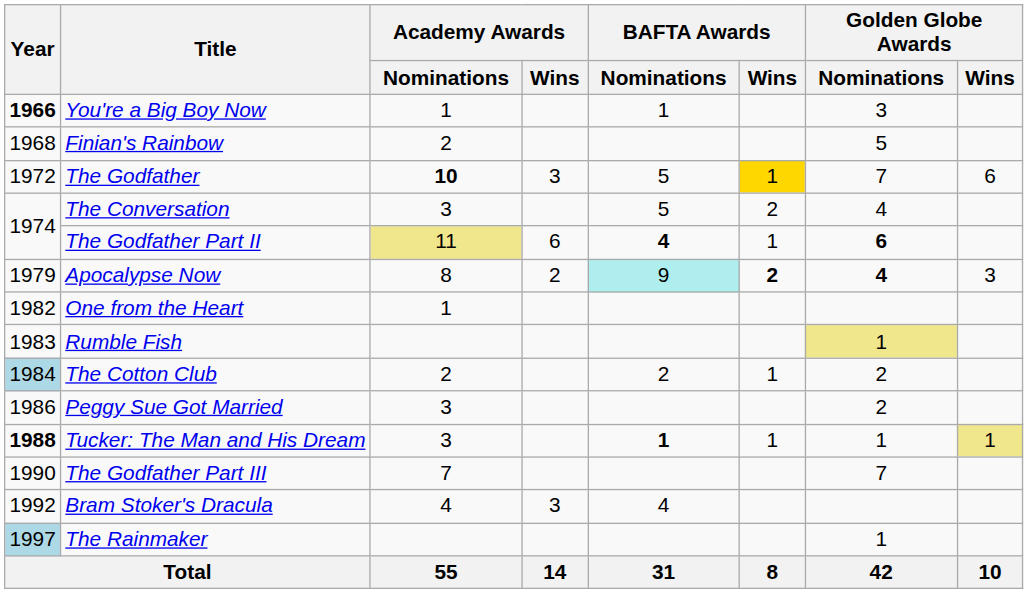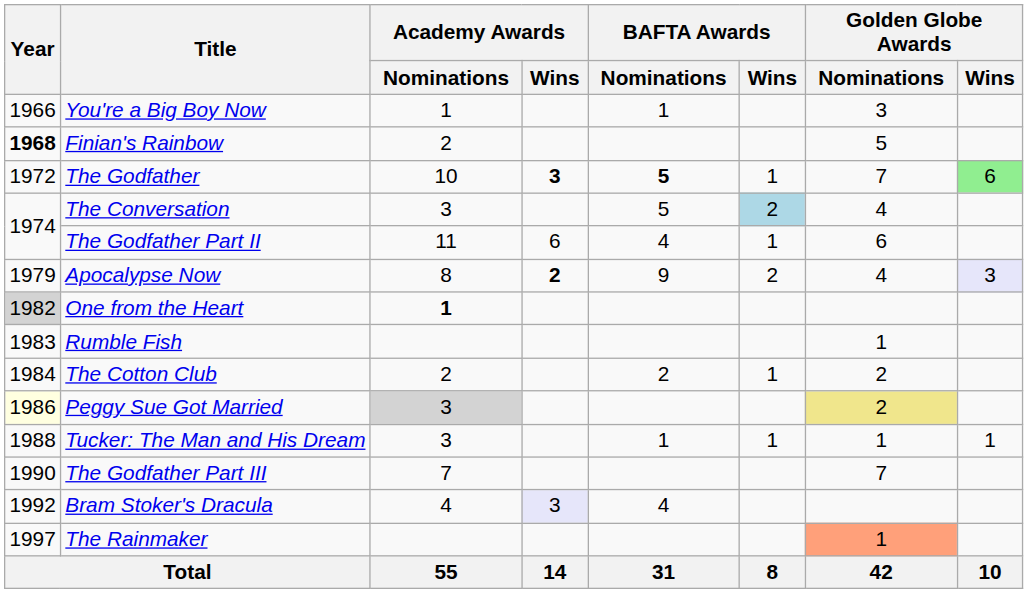(33, 110) bold -> (33, 110) normal
(33, 143) normal -> (33, 143) bold
(446, 176) bold -> (446, 176) normal
(555, 176) normal -> (555, 176) bold
(664, 176) normal -> (664, 176) bold
(772, 176) gold background -> (772, 176) no background
(990, 176) no background -> (990, 176) lightgreen background
(772, 209) no background -> (772, 209) lightblue background
(446, 242) khaki background -> (446, 242) no background
(664, 242) bold -> (664, 242) normal
(881, 242) bold -> (881, 242) normal
(555, 275) normal -> (555, 275) bold
(664, 275) paleturquoise background -> (664, 275) no background
(772, 275) bold -> (772, 275) normal
(881, 275) bold -> (881, 275) normal
(990, 275) no background -> (990, 275) lavender background
(33, 308) no background -> (33, 308) lightgrey background
(446, 308) normal -> (446, 308) bold
(881, 341) khaki background -> (881, 341) no background
(33, 374) lightblue background -> (33, 374) no background
(33, 407) no background -> (33, 407) lightyellow background
(446, 407) no background -> (446, 407) lightgrey background
(881, 407) no background -> (881, 407) khaki background
(33, 440) bold -> (33, 440) normal
(664, 440) bold -> (664, 440) normal
(990, 440) khaki background -> (990, 440) no background
(555, 506) no background -> (555, 506) lavender background
(33, 539) lightblue background -> (33, 539) no background
(881, 539) no background -> (881, 539) lightsalmon background
